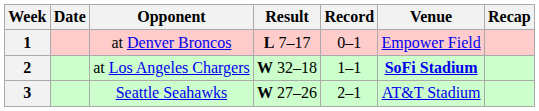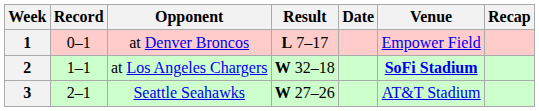columns swapped: (70, 17) <-> (349, 17)
